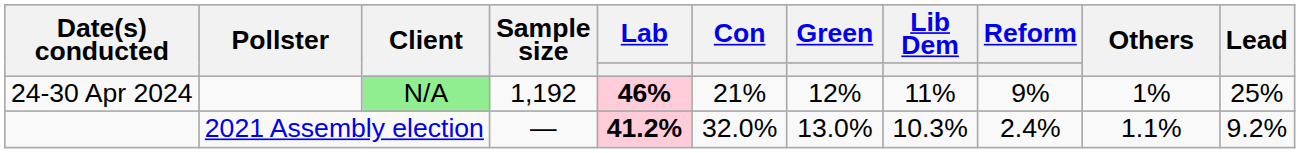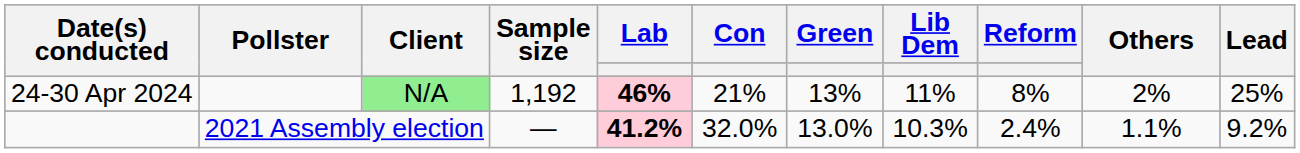(835, 93) 12% -> (835, 93) 13%
(1030, 93) 9% -> (1030, 93) 8%
(1151, 93) 1% -> (1151, 93) 2%
